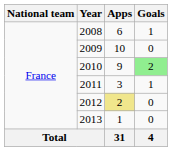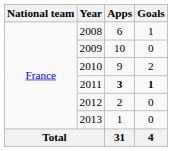(151, 66) lightgreen background -> (151, 66) no background
(120, 84) normal -> (120, 84) bold
(151, 84) normal -> (151, 84) bold
(120, 102) khaki background -> (120, 102) no background
